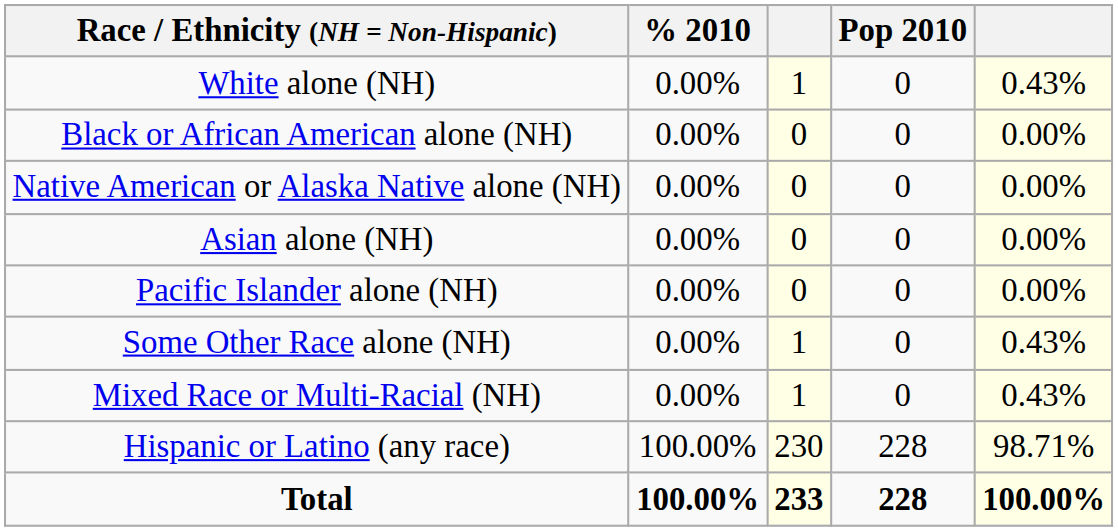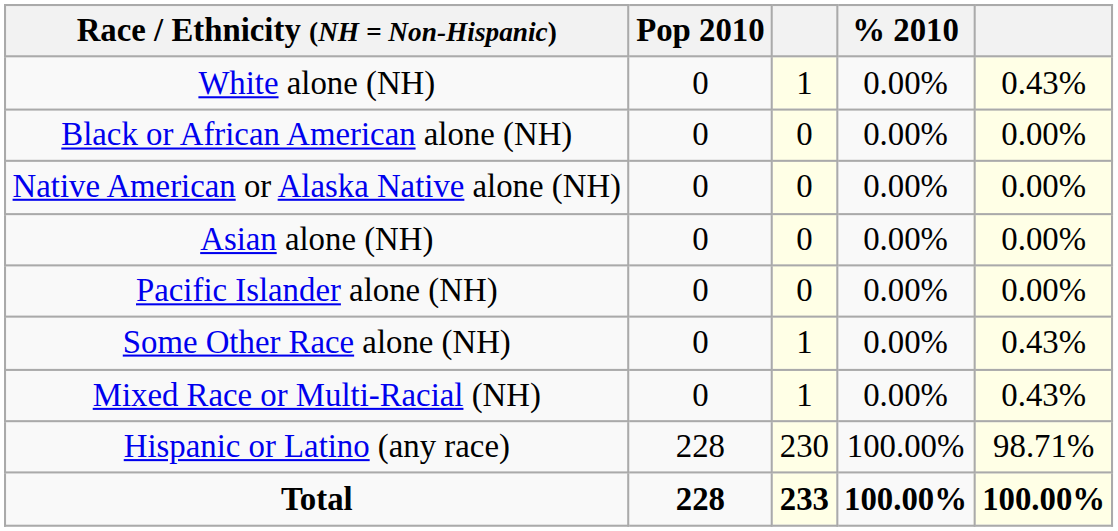columns swapped: (903, 30) <-> (698, 30)
